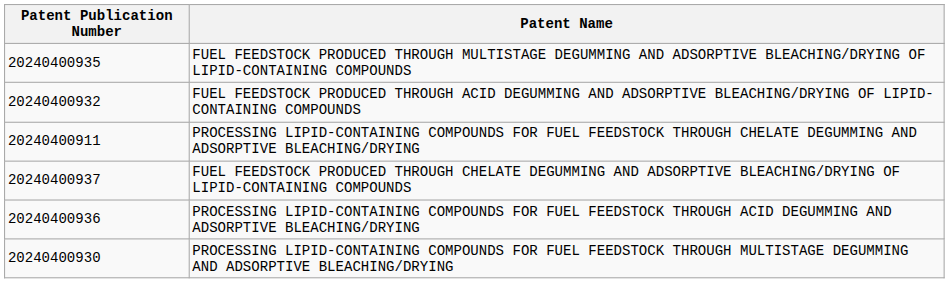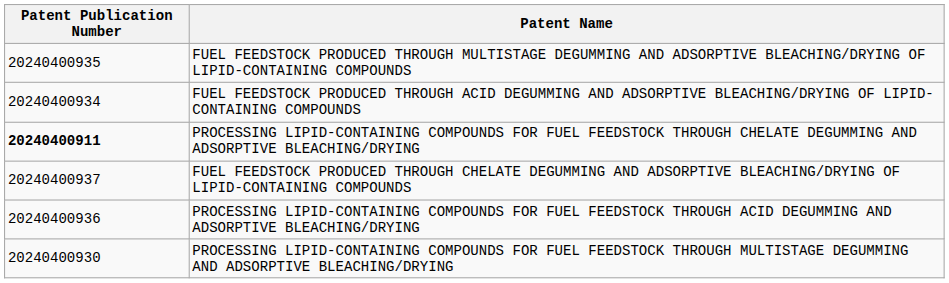(54, 102) 20240400932 -> (54, 102) 20240400934
(54, 141) normal -> (54, 141) bold
